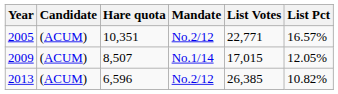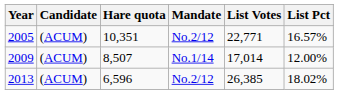(245, 57) 17,015 -> (245, 57) 17,014
(307, 57) 12.05% -> (307, 57) 12.00%
(307, 79) 10.82% -> (307, 79) 18.02%
